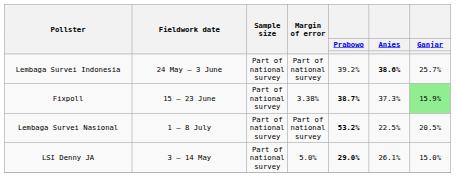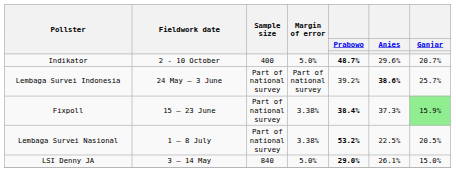+ row: (68, 60)
(349, 98) 38.7% -> (349, 110) 38.4%
(308, 128) Part of national survey -> (308, 140) 3.38%
(267, 157) Part of national survey -> (267, 161) 840
